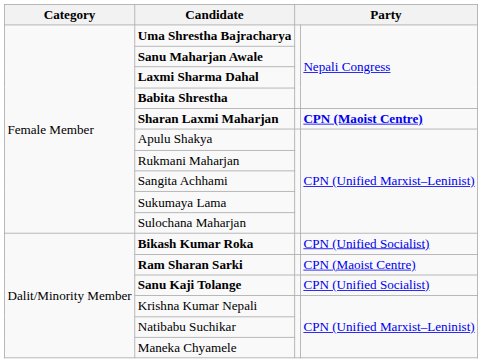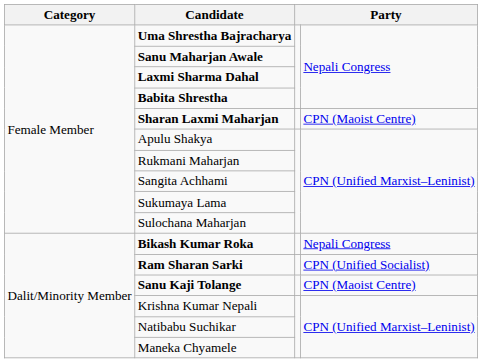(363, 118) bold -> (359, 118) normal
(366, 243) CPN (Unified Socialist) -> (347, 243) Nepali Congress
(359, 264) CPN (Maoist Centre) -> (366, 264) CPN (Unified Socialist)
(366, 285) CPN (Unified Socialist) -> (359, 285) CPN (Maoist Centre)
